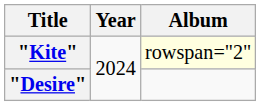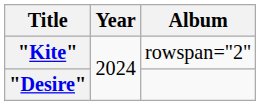(198, 52) lightyellow background -> (198, 52) no background
